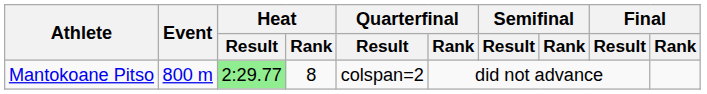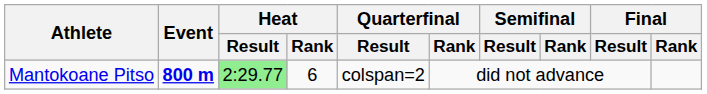(188, 75) normal -> (188, 75) bold
(311, 75) 8 -> (312, 75) 6
